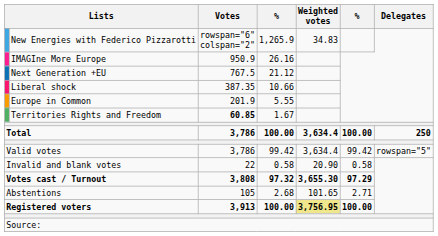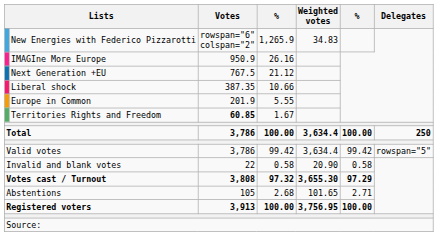(318, 206) khaki background -> (318, 206) no background
